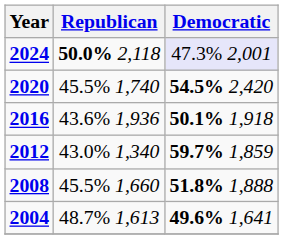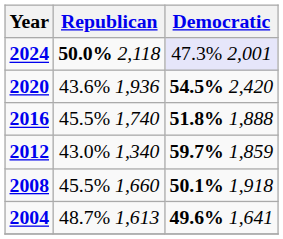(109, 86) 45.5% 1,740 -> (109, 86) 43.6% 1,936
(109, 119) 43.6% 1,936 -> (109, 119) 45.5% 1,740
(221, 119) 50.1% 1,918 -> (221, 119) 51.8% 1,888
(221, 184) 51.8% 1,888 -> (221, 184) 50.1% 1,918
